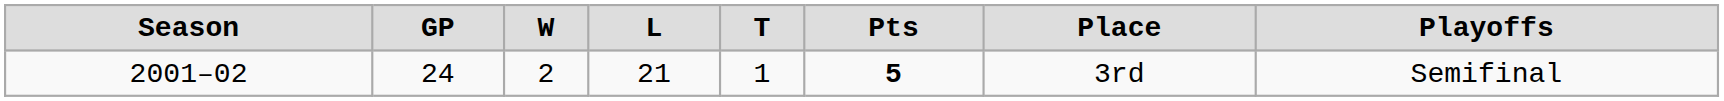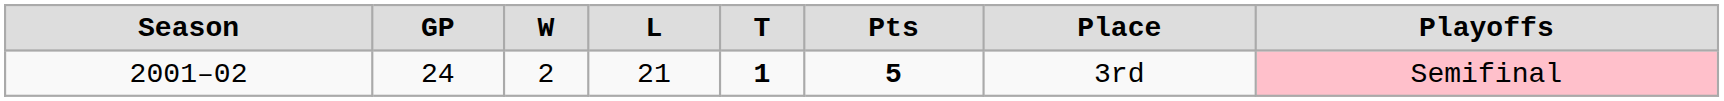(762, 74) normal -> (762, 74) bold
(1486, 74) no background -> (1486, 74) pink background
